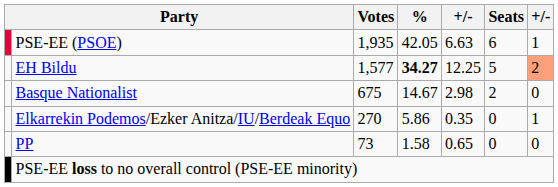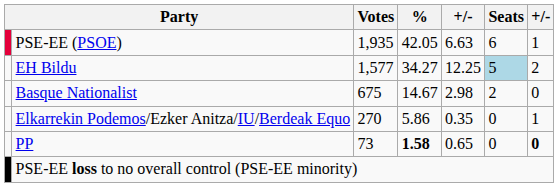(420, 67) bold -> (420, 67) normal
(492, 67) no background -> (492, 67) lightblue background
(535, 67) lightsalmon background -> (535, 67) no background
(416, 144) normal -> (416, 144) bold
(535, 144) normal -> (535, 144) bold
